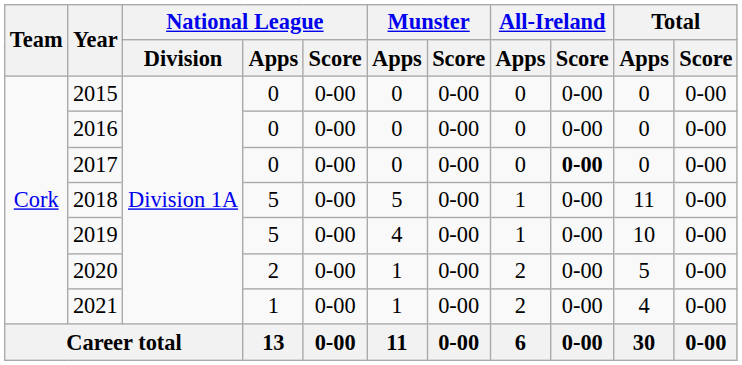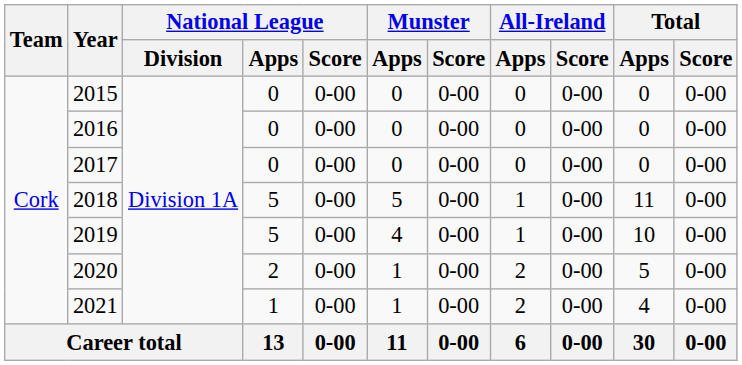(582, 164) bold -> (582, 164) normal
